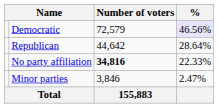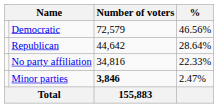(195, 29) lavender background -> (195, 29) no background
(111, 62) bold -> (111, 62) normal
(108, 78) normal -> (108, 78) bold
